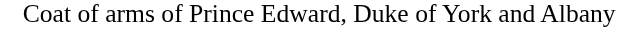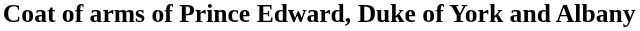(319, 13) normal -> (319, 13) bold
